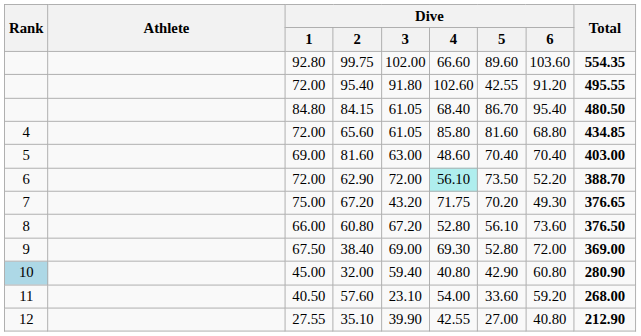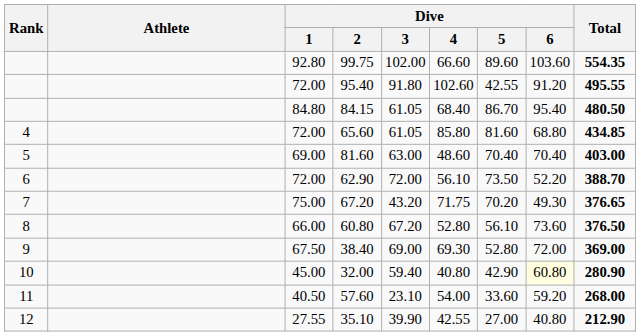(453, 179) paleturquoise background -> (453, 179) no background
(26, 272) lightblue background -> (26, 272) no background
(550, 272) no background -> (550, 272) lightyellow background
